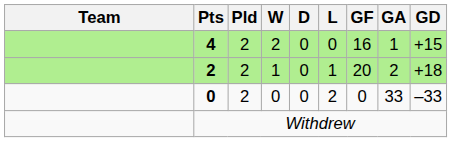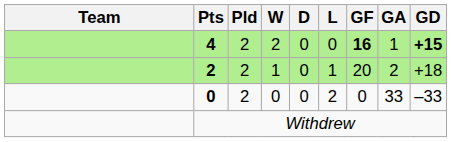(362, 44) normal -> (362, 44) bold
(428, 44) normal -> (428, 44) bold
